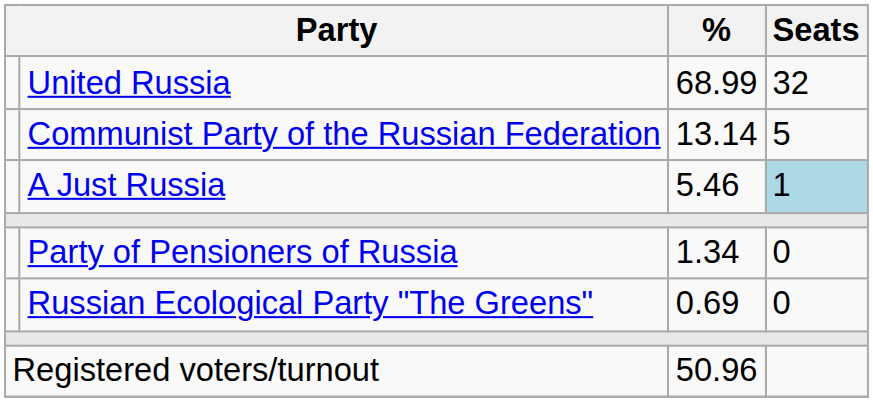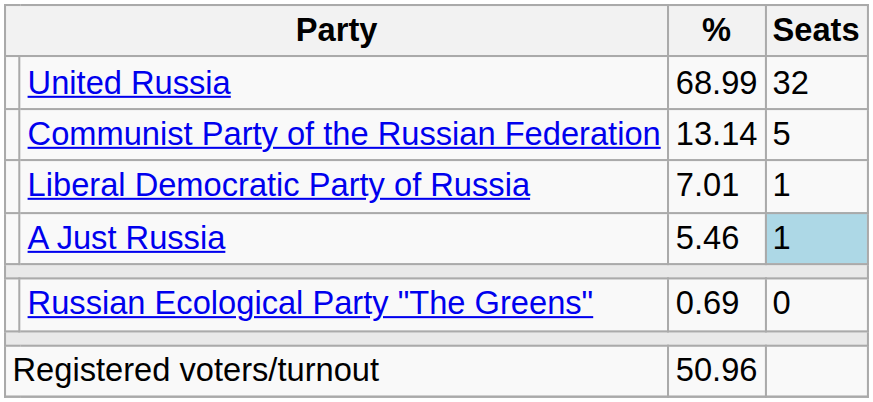+ row: (279, 185)
- row: (243, 252)
